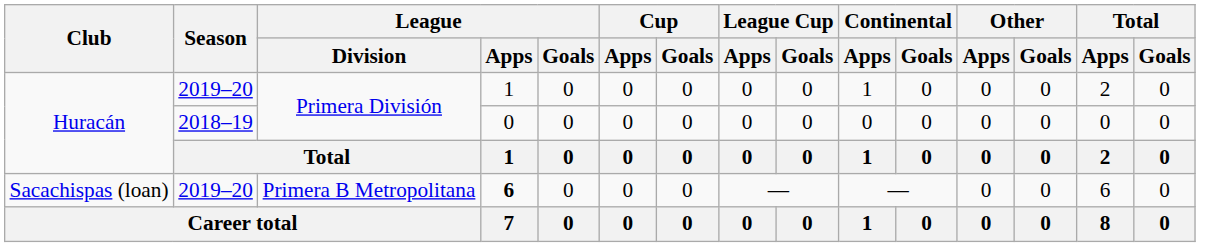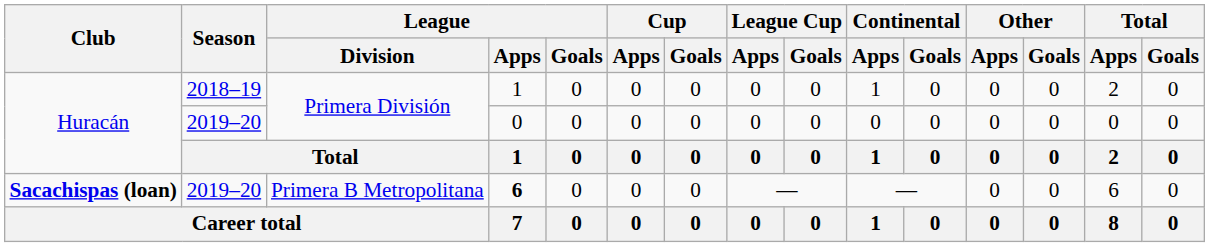(216, 88) 2019–20 -> (224, 88) 2018–19
(216, 122) 2018–19 -> (224, 122) 2019–20
(89, 190) normal -> (93, 190) bold
